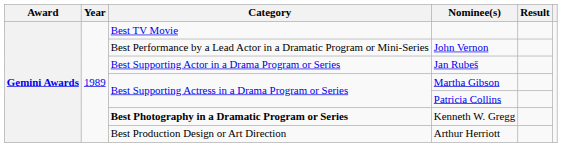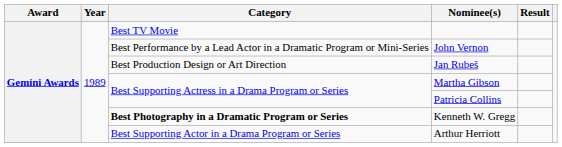(225, 64) Best Supporting Actor in a Drama Program or Series -> (198, 64) Best Production Design or Art Direction
(198, 133) Best Production Design or Art Direction -> (225, 133) Best Supporting Actor in a Drama Program or Series
